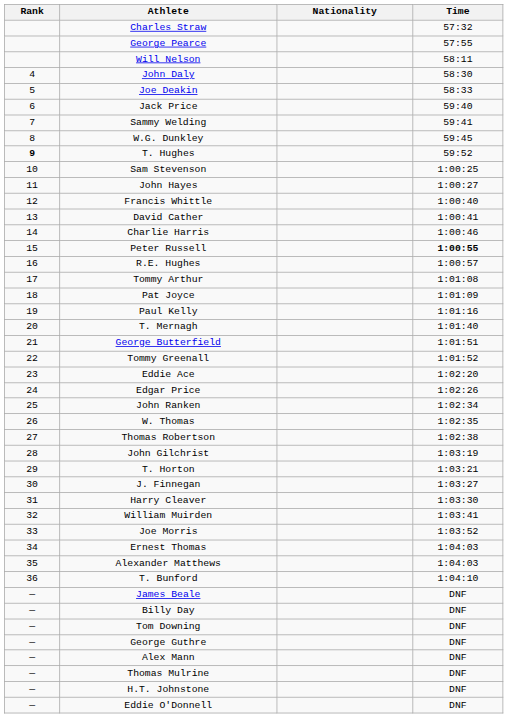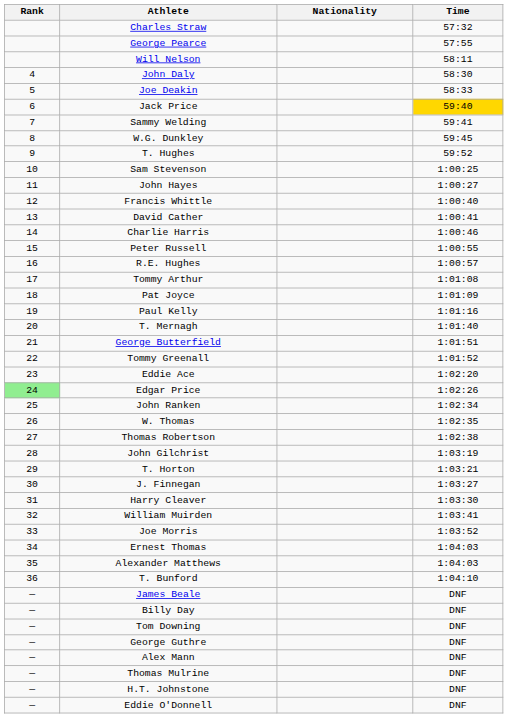(458, 107) no background -> (458, 107) gold background
(32, 154) bold -> (32, 154) normal
(458, 249) bold -> (458, 249) normal
(32, 391) no background -> (32, 391) lightgreen background
